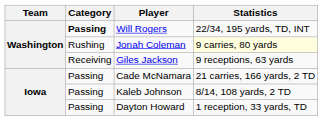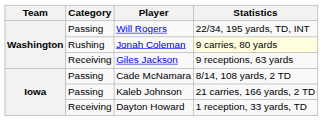(87, 29) bold -> (86, 29) normal
(255, 76) 21 carries, 166 yards, 2 TD -> (243, 76) 8/14, 108 yards, 2 TD
(243, 91) 8/14, 108 yards, 2 TD -> (255, 91) 21 carries, 166 yards, 2 TD
(86, 107) Passing -> (90, 107) Receiving
